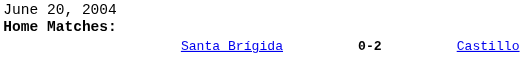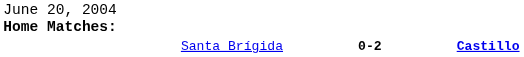(488, 46) normal -> (488, 46) bold
